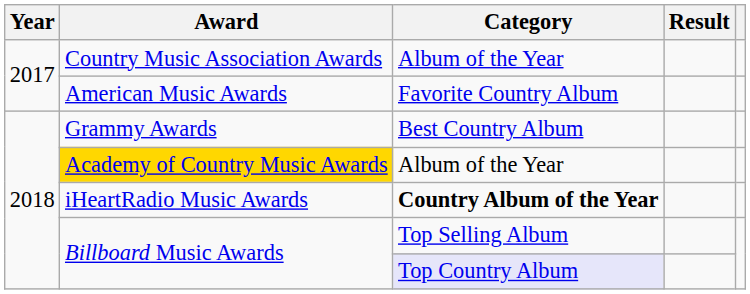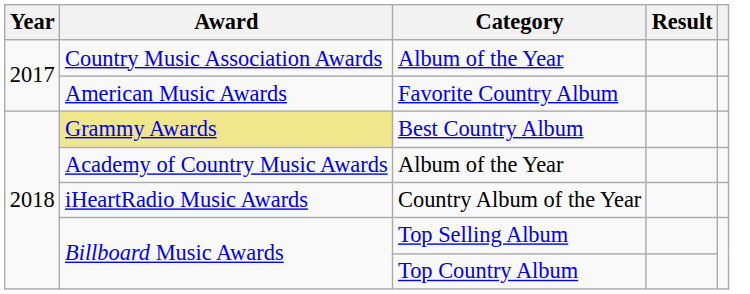(141, 128) no background -> (141, 128) khaki background
(226, 164) gold background -> (226, 164) no background
(528, 199) bold -> (520, 199) normal
(488, 270) lavender background -> (488, 270) no background
